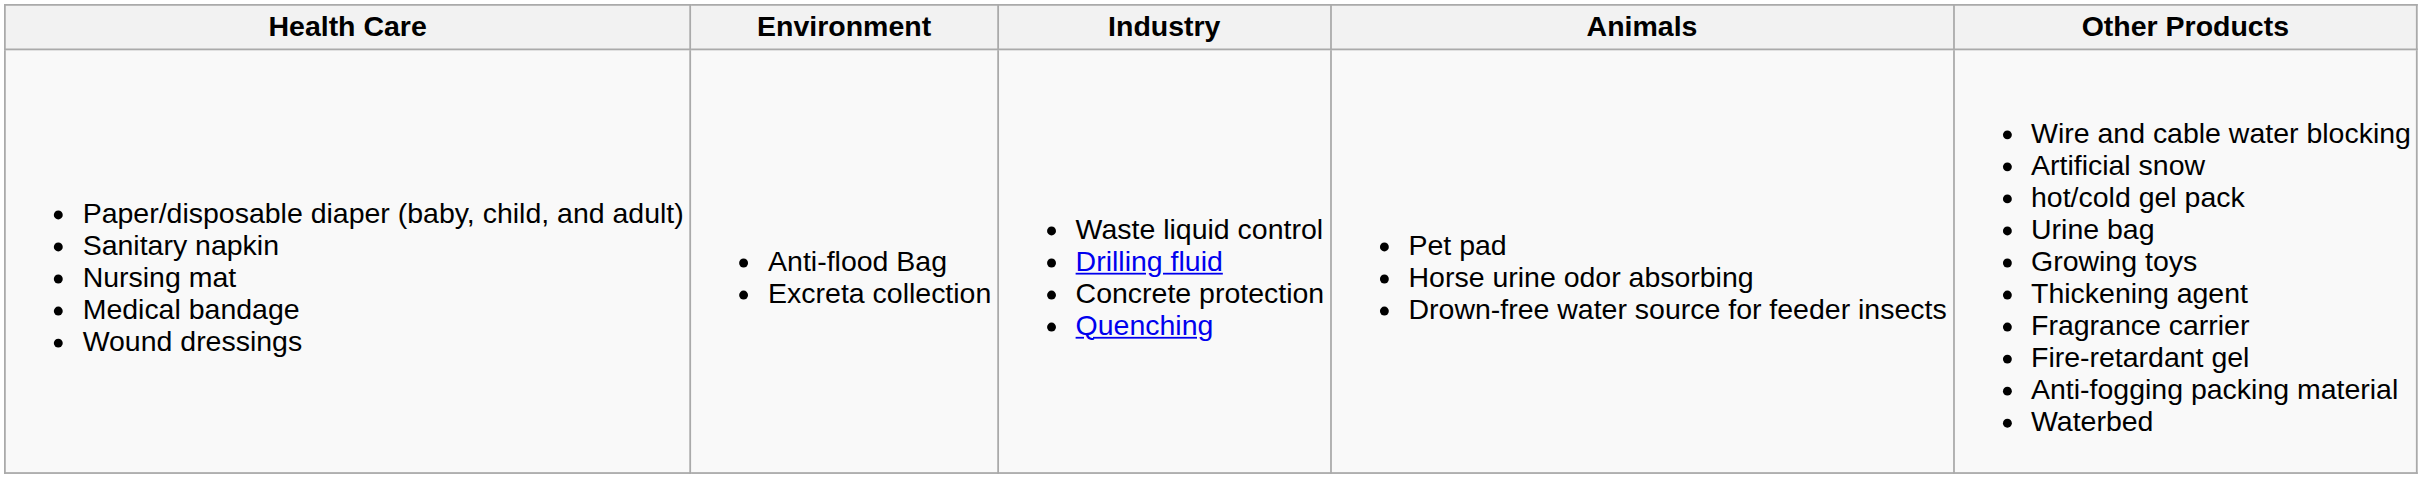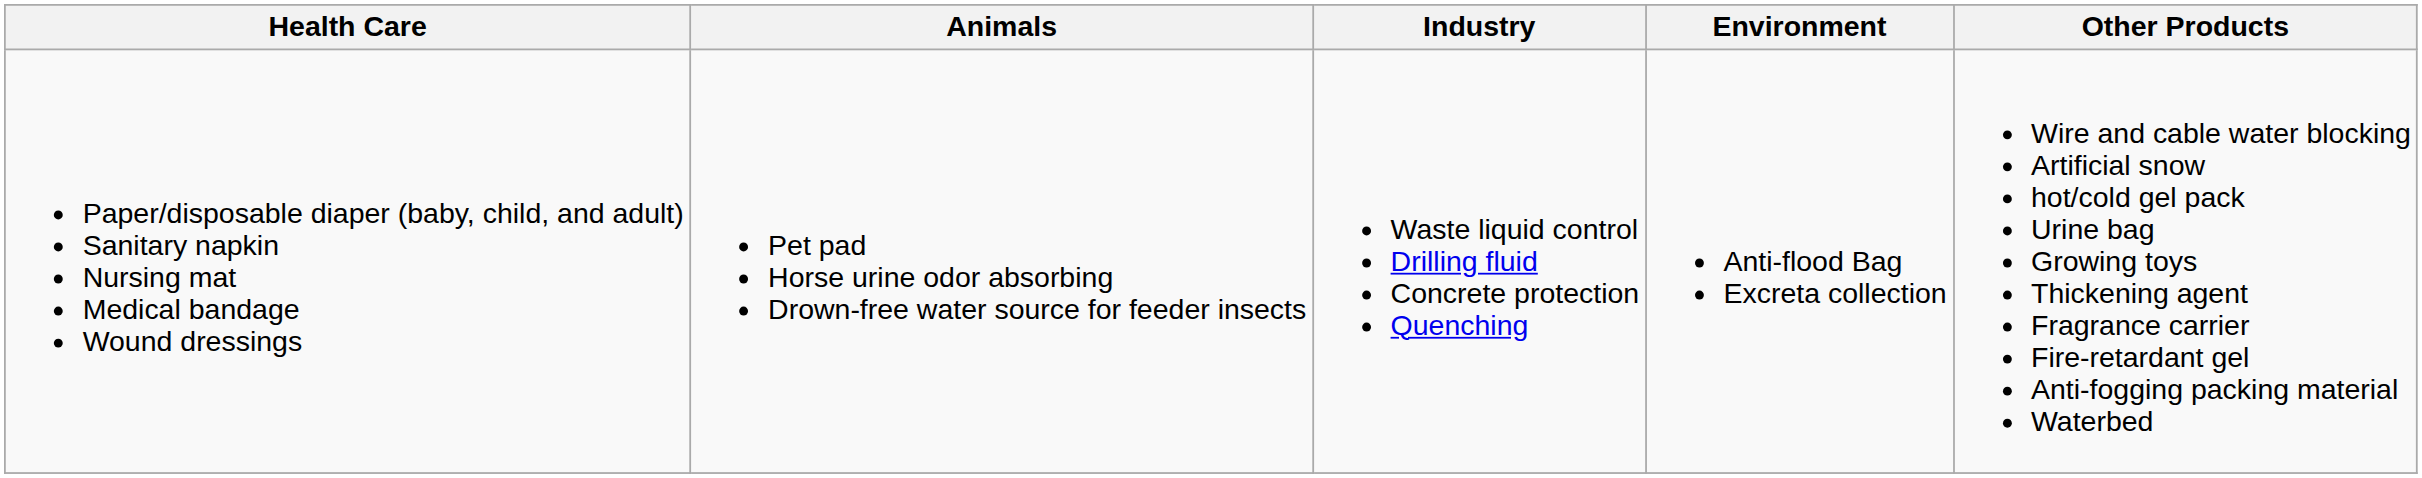columns swapped: (1642, 27) <-> (844, 27)
